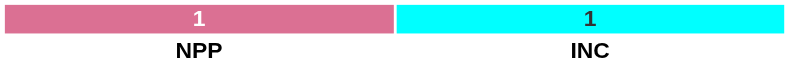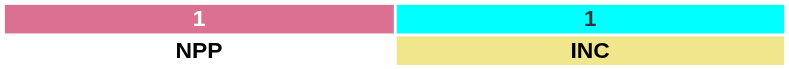(590, 50) no background -> (590, 50) khaki background
